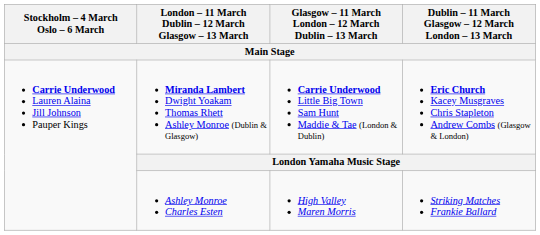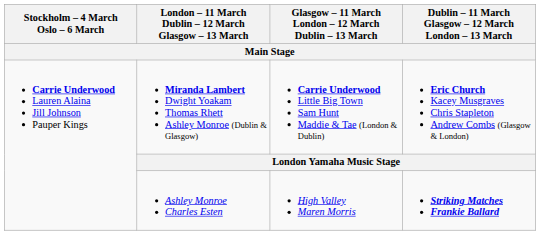(469, 206) normal -> (469, 206) bold
